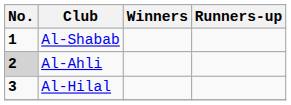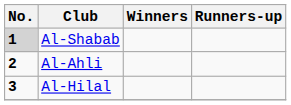(12, 40) no background -> (12, 40) lightgrey background
(12, 64) lightgrey background -> (12, 64) no background
